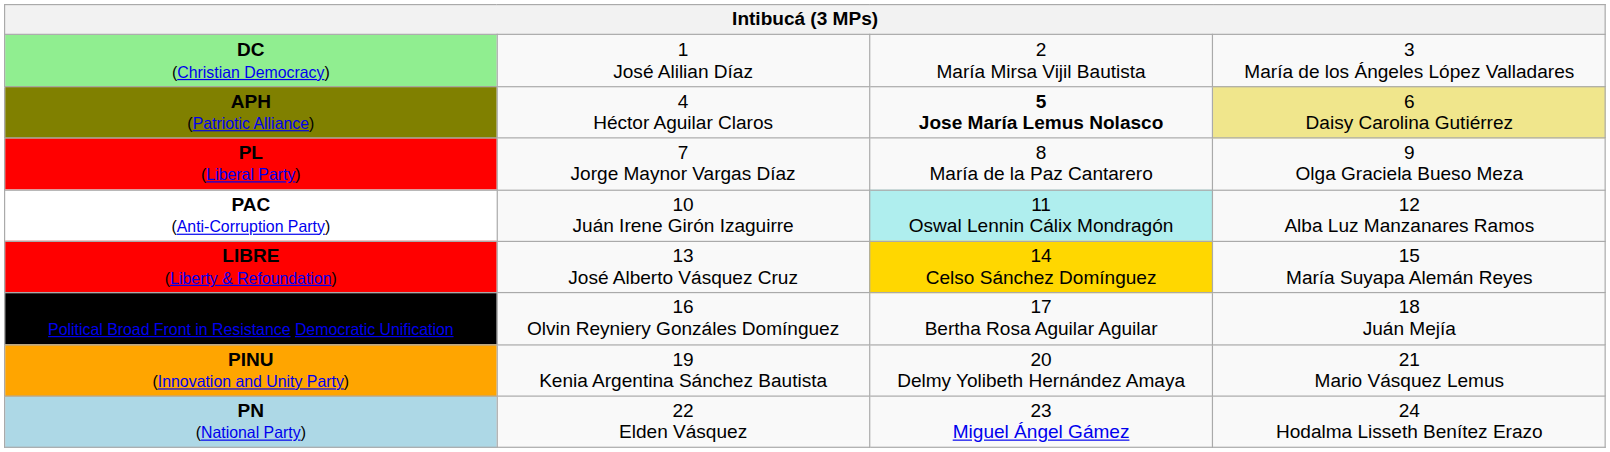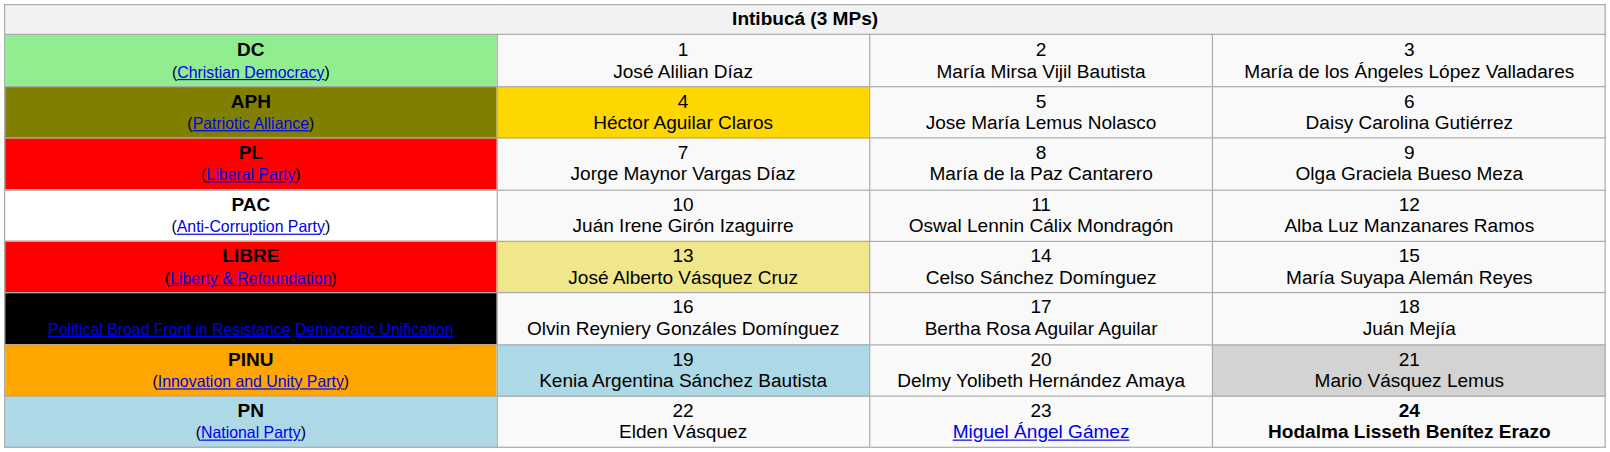(683, 112) no background -> (683, 112) gold background
(1041, 112) bold -> (1041, 112) normal
(1409, 112) khaki background -> (1409, 112) no background
(1041, 215) paleturquoise background -> (1041, 215) no background
(683, 266) no background -> (683, 266) khaki background
(1041, 266) gold background -> (1041, 266) no background
(683, 370) no background -> (683, 370) lightblue background
(1409, 370) no background -> (1409, 370) lightgrey background
(1409, 421) normal -> (1409, 421) bold
